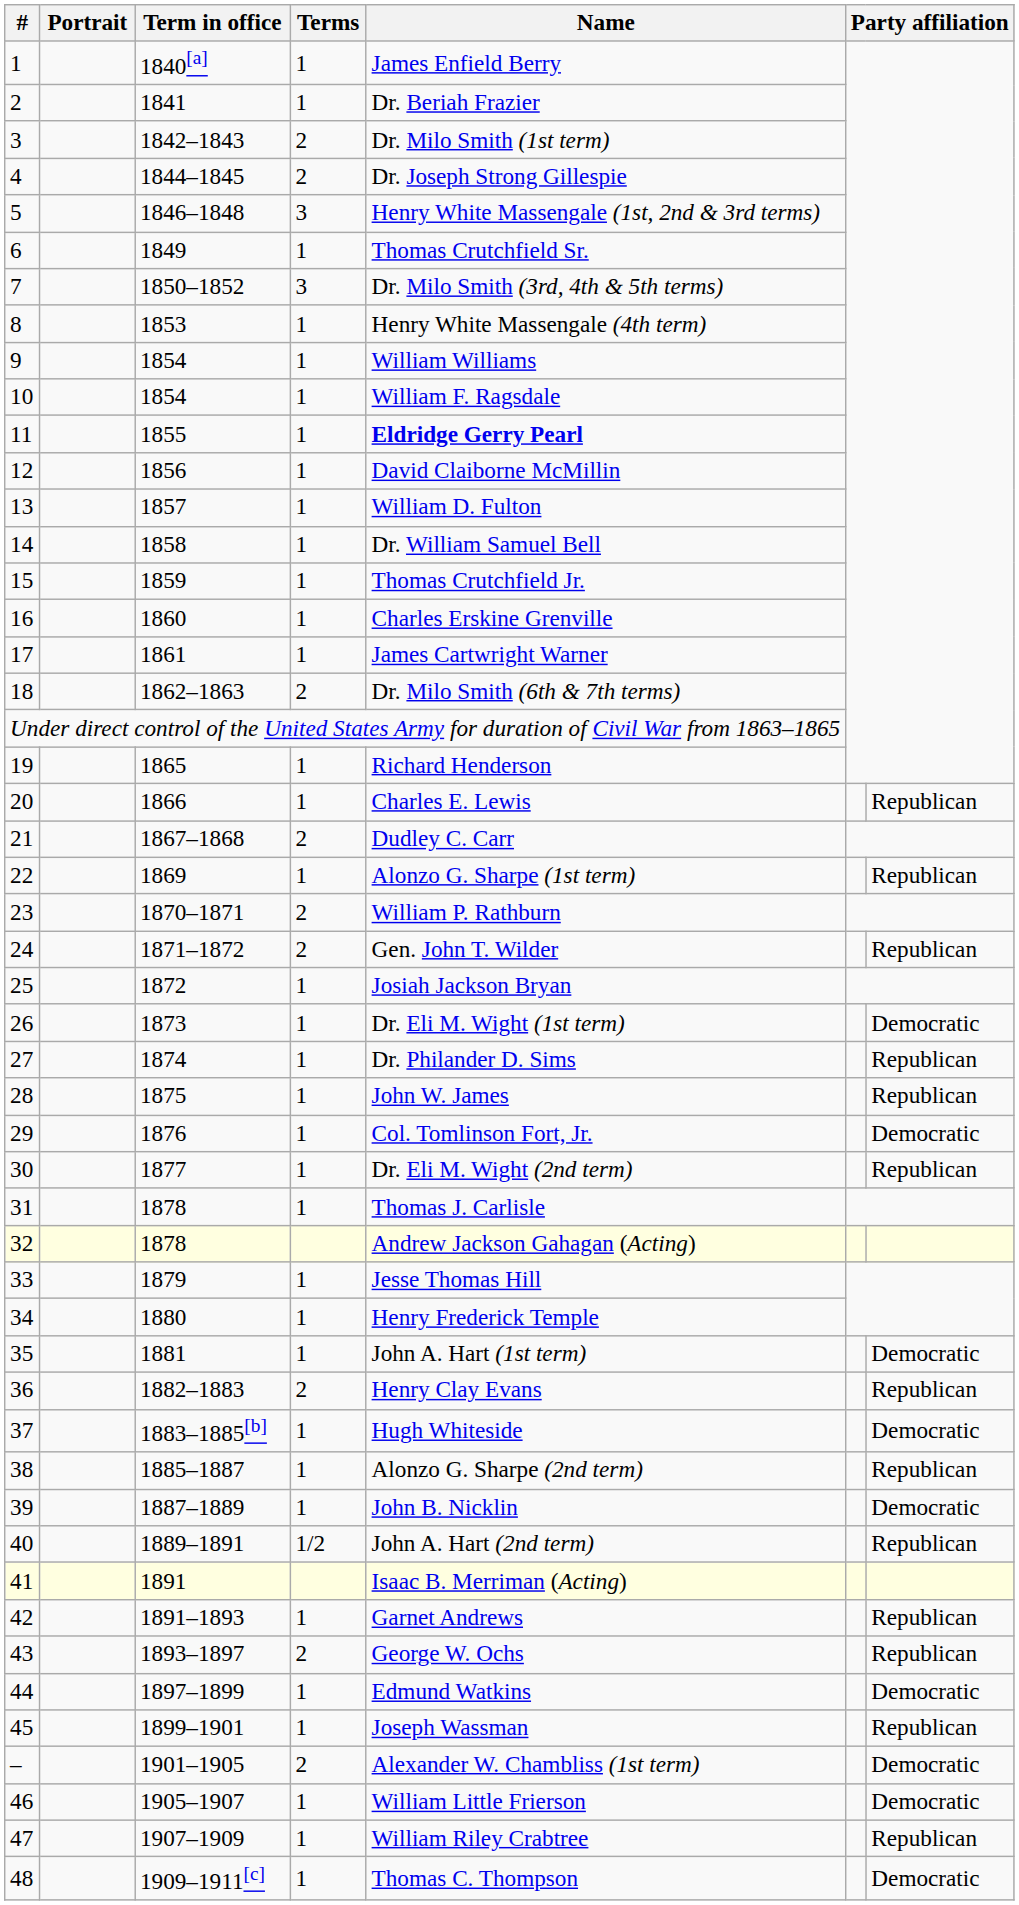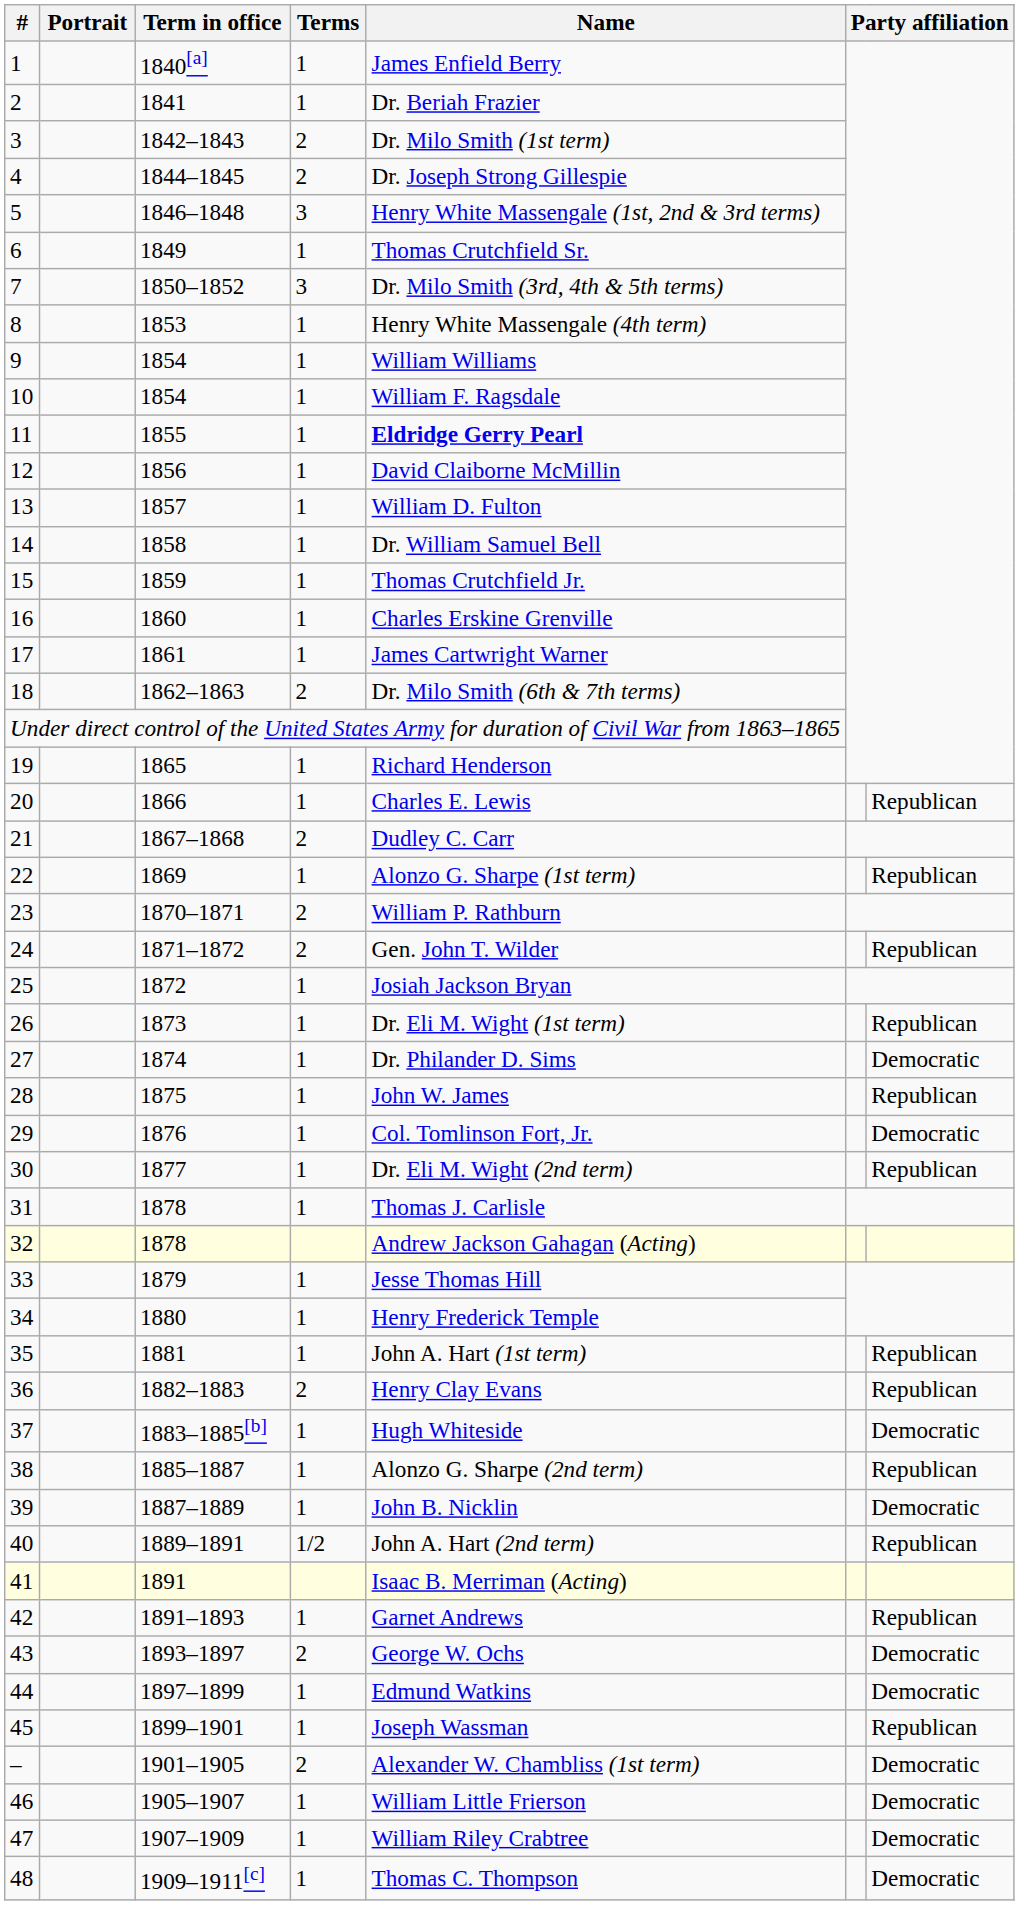(925, 1022) Democratic -> (924, 1022) Republican
(924, 1059) Republican -> (925, 1059) Democratic
(925, 1353) Democratic -> (924, 1353) Republican
(924, 1654) Republican -> (925, 1654) Democratic
(924, 1838) Republican -> (925, 1838) Democratic
